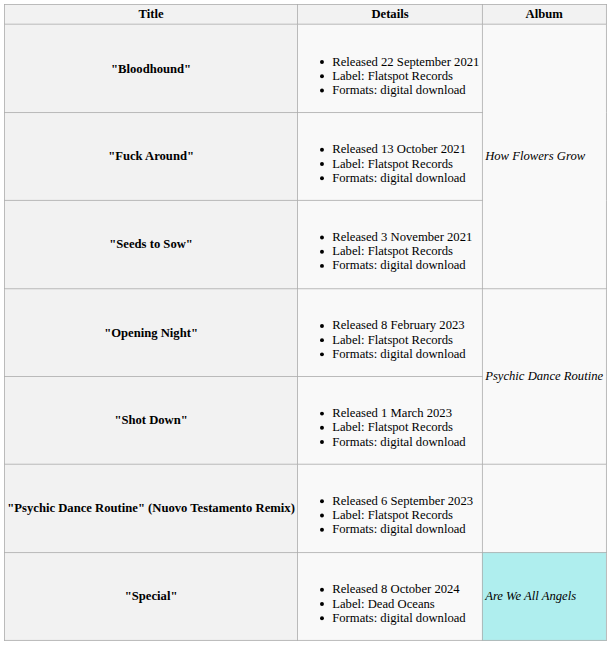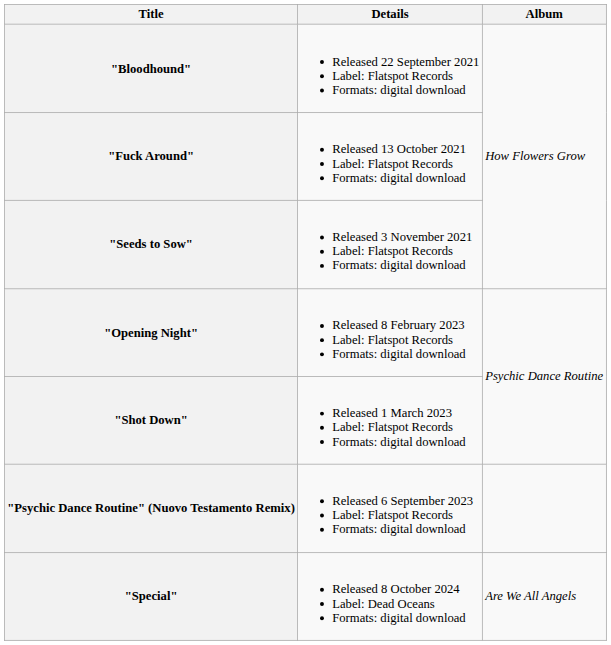(531, 596) paleturquoise background -> (531, 596) no background
